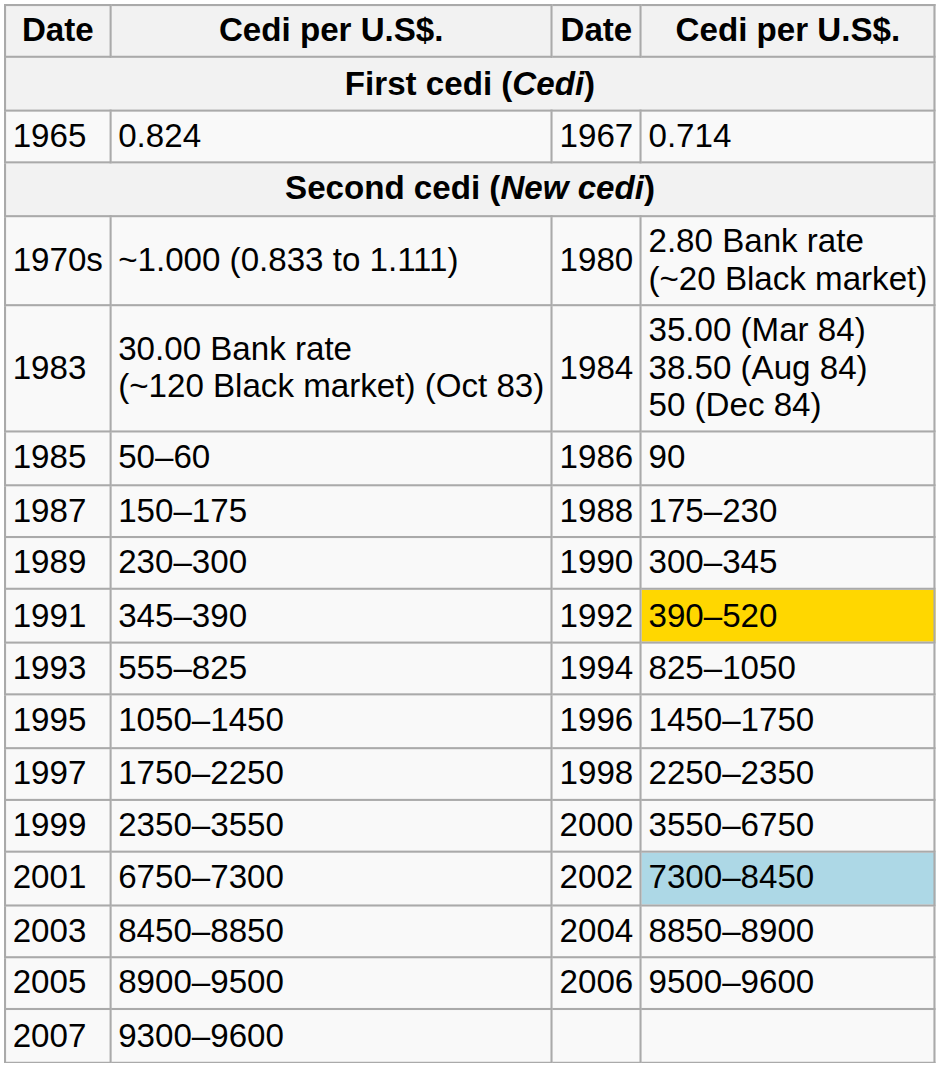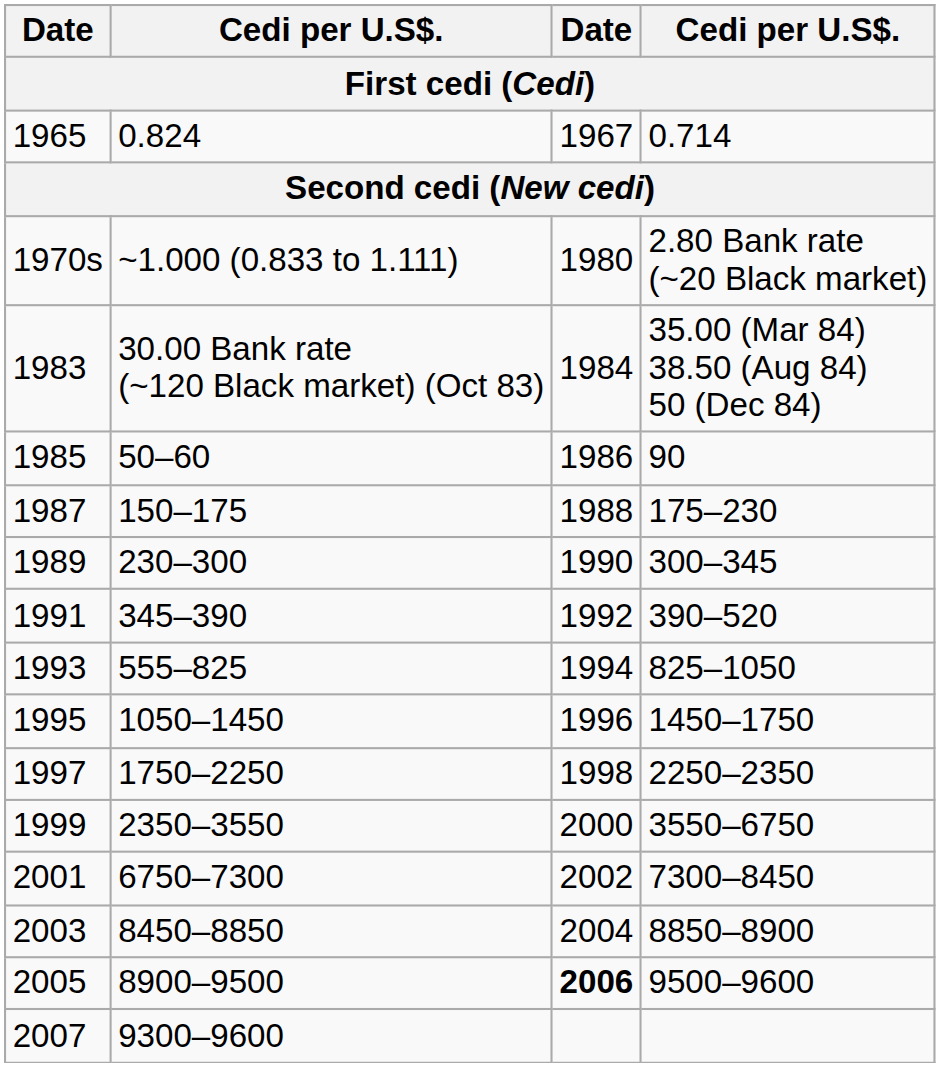(713, 615) gold background -> (713, 615) no background
(731, 877) lightblue background -> (731, 877) no background
(596, 982) normal -> (596, 982) bold
